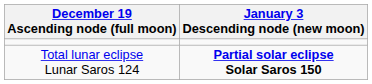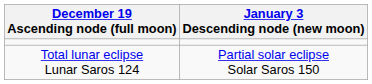(274, 62) bold -> (274, 62) normal
